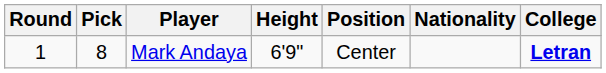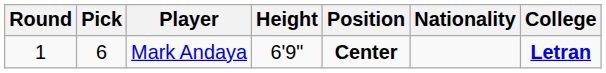(102, 51) 8 -> (102, 51) 6
(366, 51) normal -> (366, 51) bold
